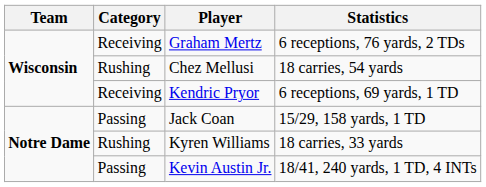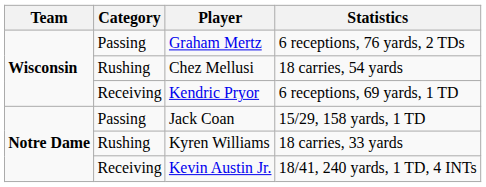(130, 43) Receiving -> (122, 43) Passing
(122, 168) Passing -> (130, 168) Receiving
